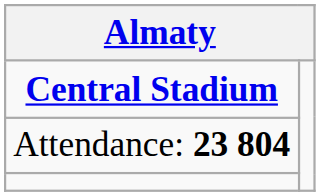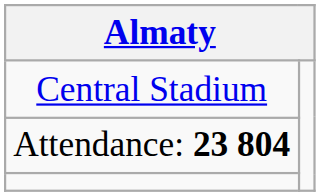(152, 88) bold -> (152, 88) normal
